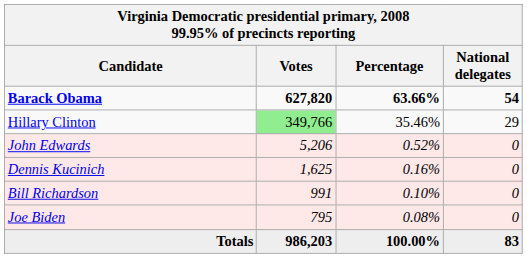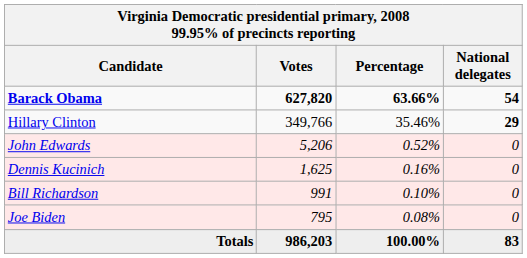(309, 122) lightgreen background -> (309, 122) no background
(512, 122) normal -> (512, 122) bold
